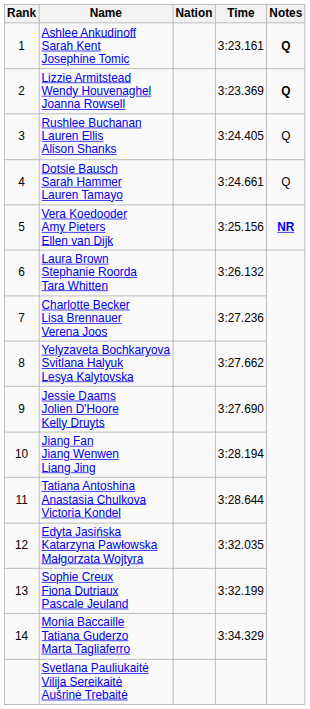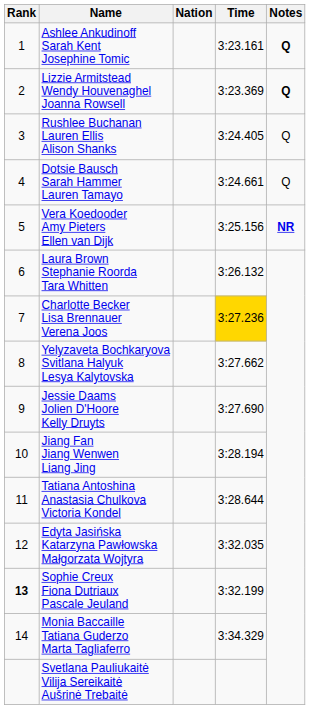(241, 318) no background -> (241, 318) gold background
(22, 590) normal -> (22, 590) bold
